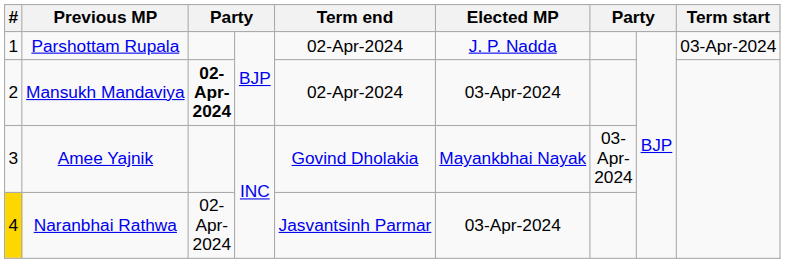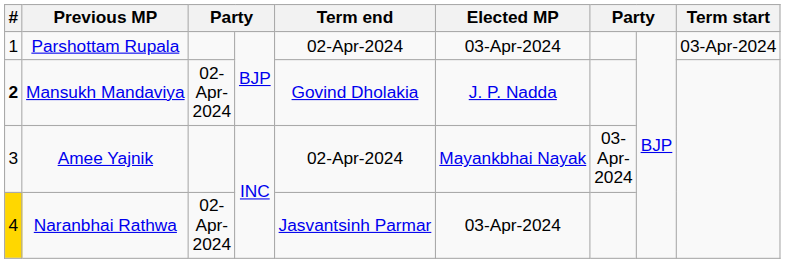(513, 45) J. P. Nadda -> (513, 45) 03-Apr-2024
(13, 92) normal -> (13, 92) bold
(212, 92) bold -> (212, 92) normal
(355, 92) 02-Apr-2024 -> (355, 92) Govind Dholakia
(513, 92) 03-Apr-2024 -> (513, 92) J. P. Nadda
(355, 158) Govind Dholakia -> (355, 158) 02-Apr-2024
